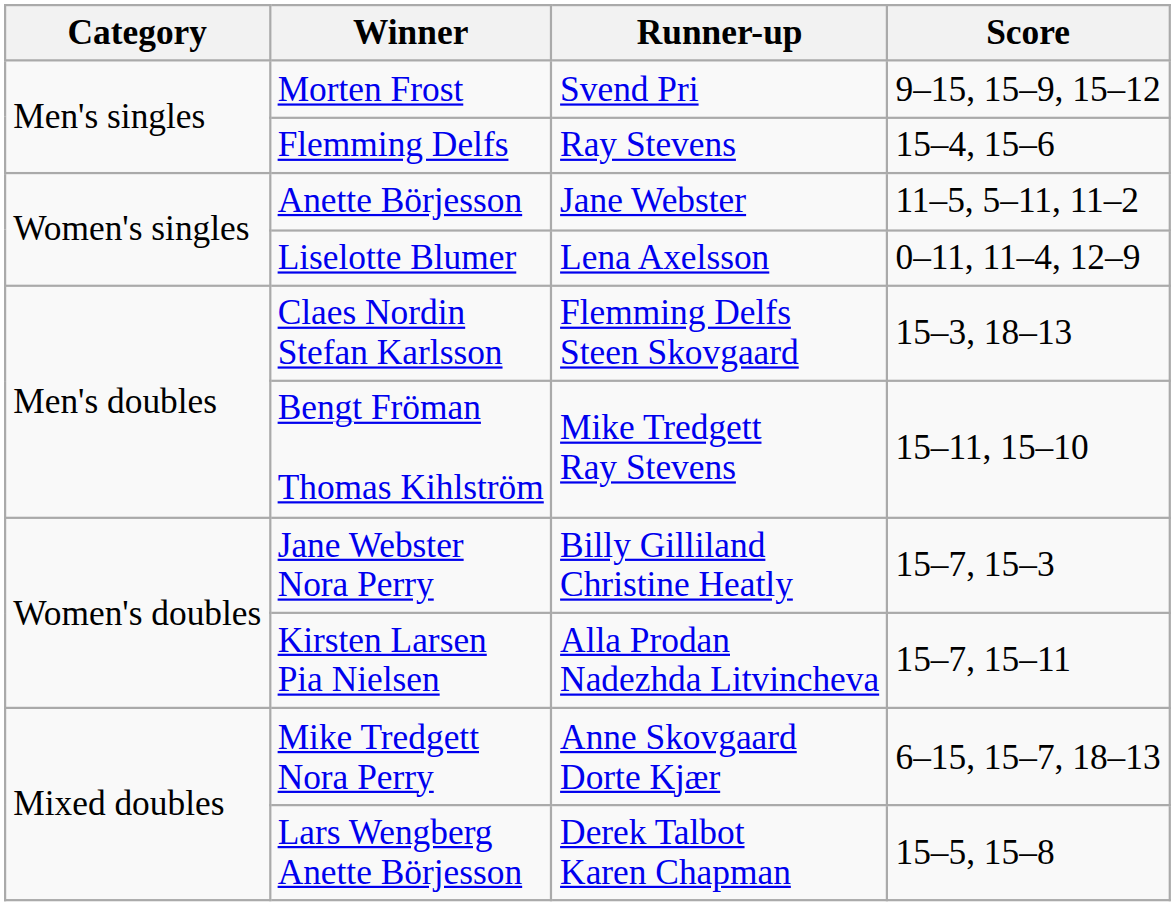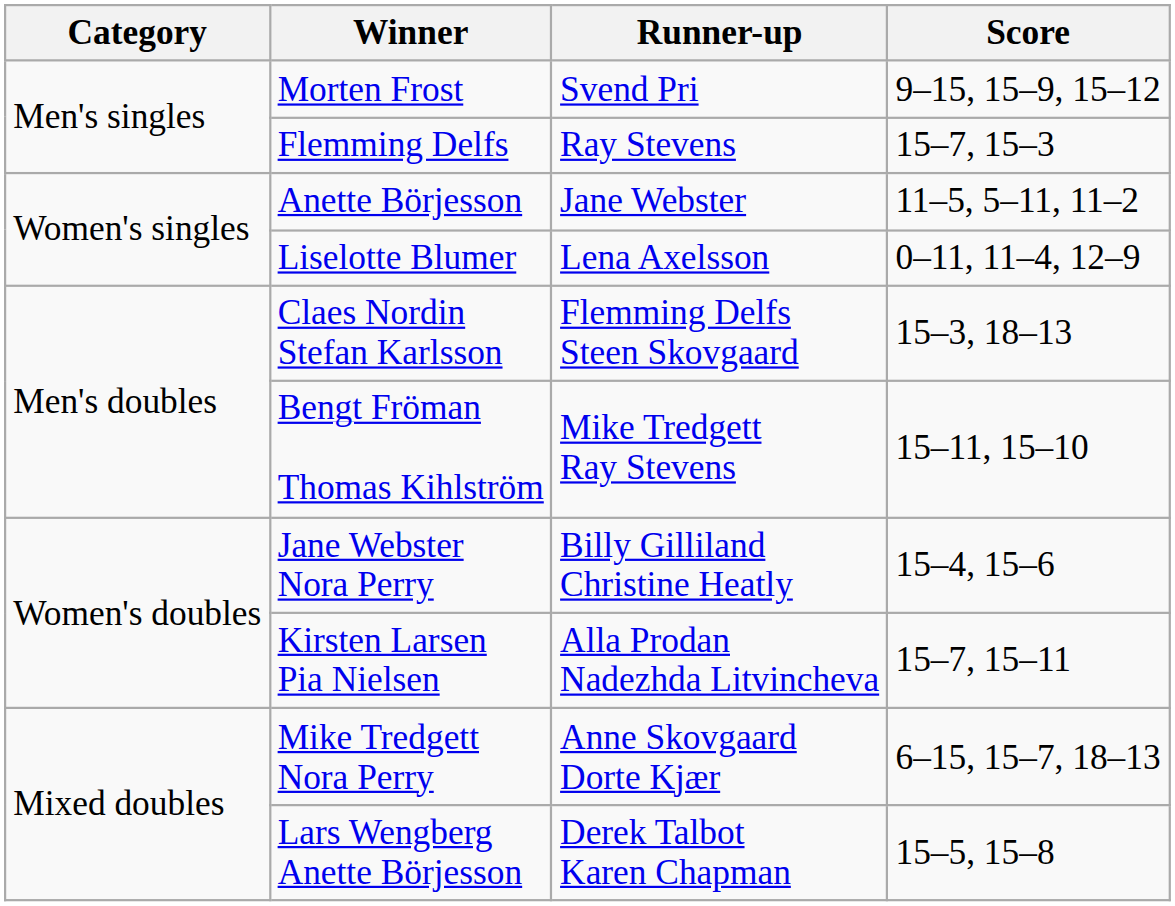(975, 144) 15–4, 15–6 -> (975, 144) 15–7, 15–3
(975, 564) 15–7, 15–3 -> (975, 564) 15–4, 15–6
